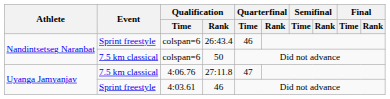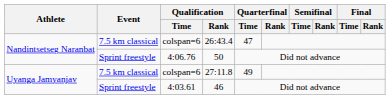(127, 42) Sprint freestyle -> (129, 42) 7.5 km classical
(248, 42) 46 -> (248, 42) 47
(129, 57) 7.5 km classical -> (127, 57) Sprint freestyle
(181, 57) colspan=6 -> (181, 57) 4:06.76
(181, 72) 4:06.76 -> (181, 72) colspan=6
(248, 72) 47 -> (248, 72) 49
